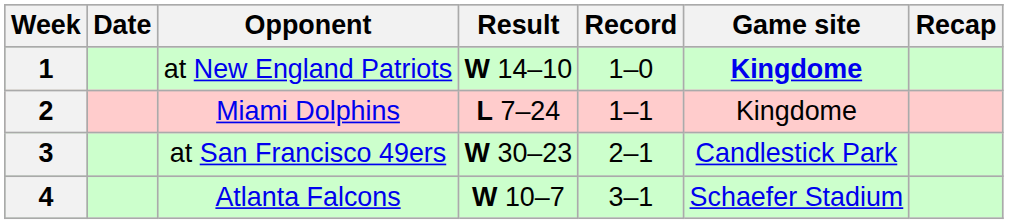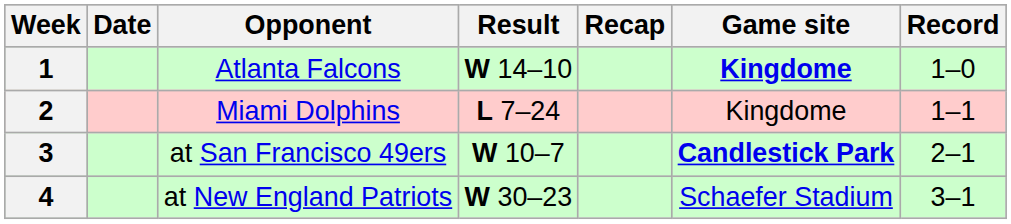columns swapped: (631, 25) <-> (956, 25)
(308, 68) at New England Patriots -> (308, 68) Atlanta Falcons
(518, 153) W 30–23 -> (518, 153) W 10–7
(796, 153) normal -> (786, 153) bold
(308, 196) Atlanta Falcons -> (308, 196) at New England Patriots
(518, 196) W 10–7 -> (518, 196) W 30–23
